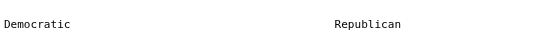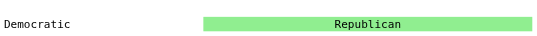(368, 24) no background -> (368, 24) lightgreen background
